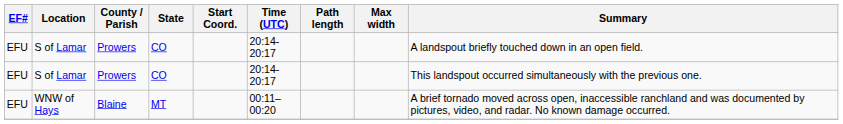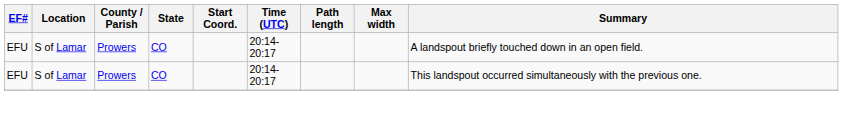- row: (54, 104)
